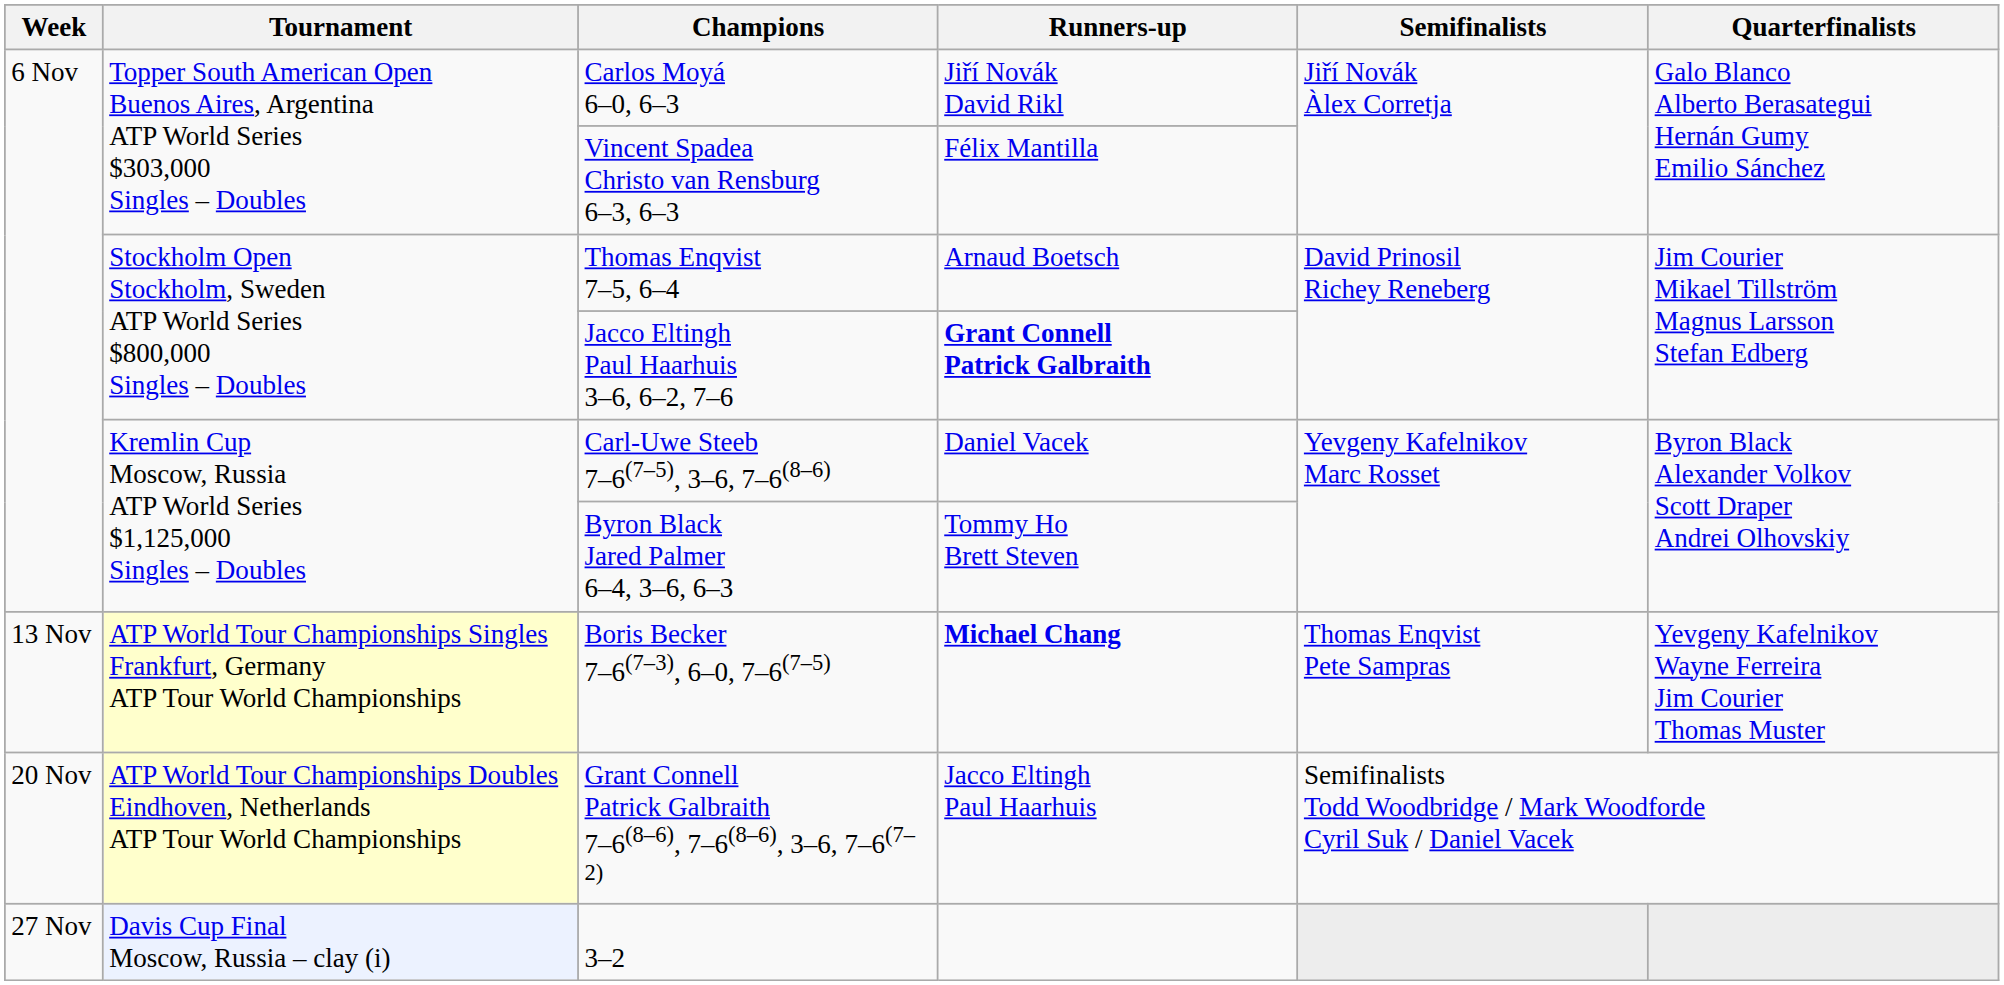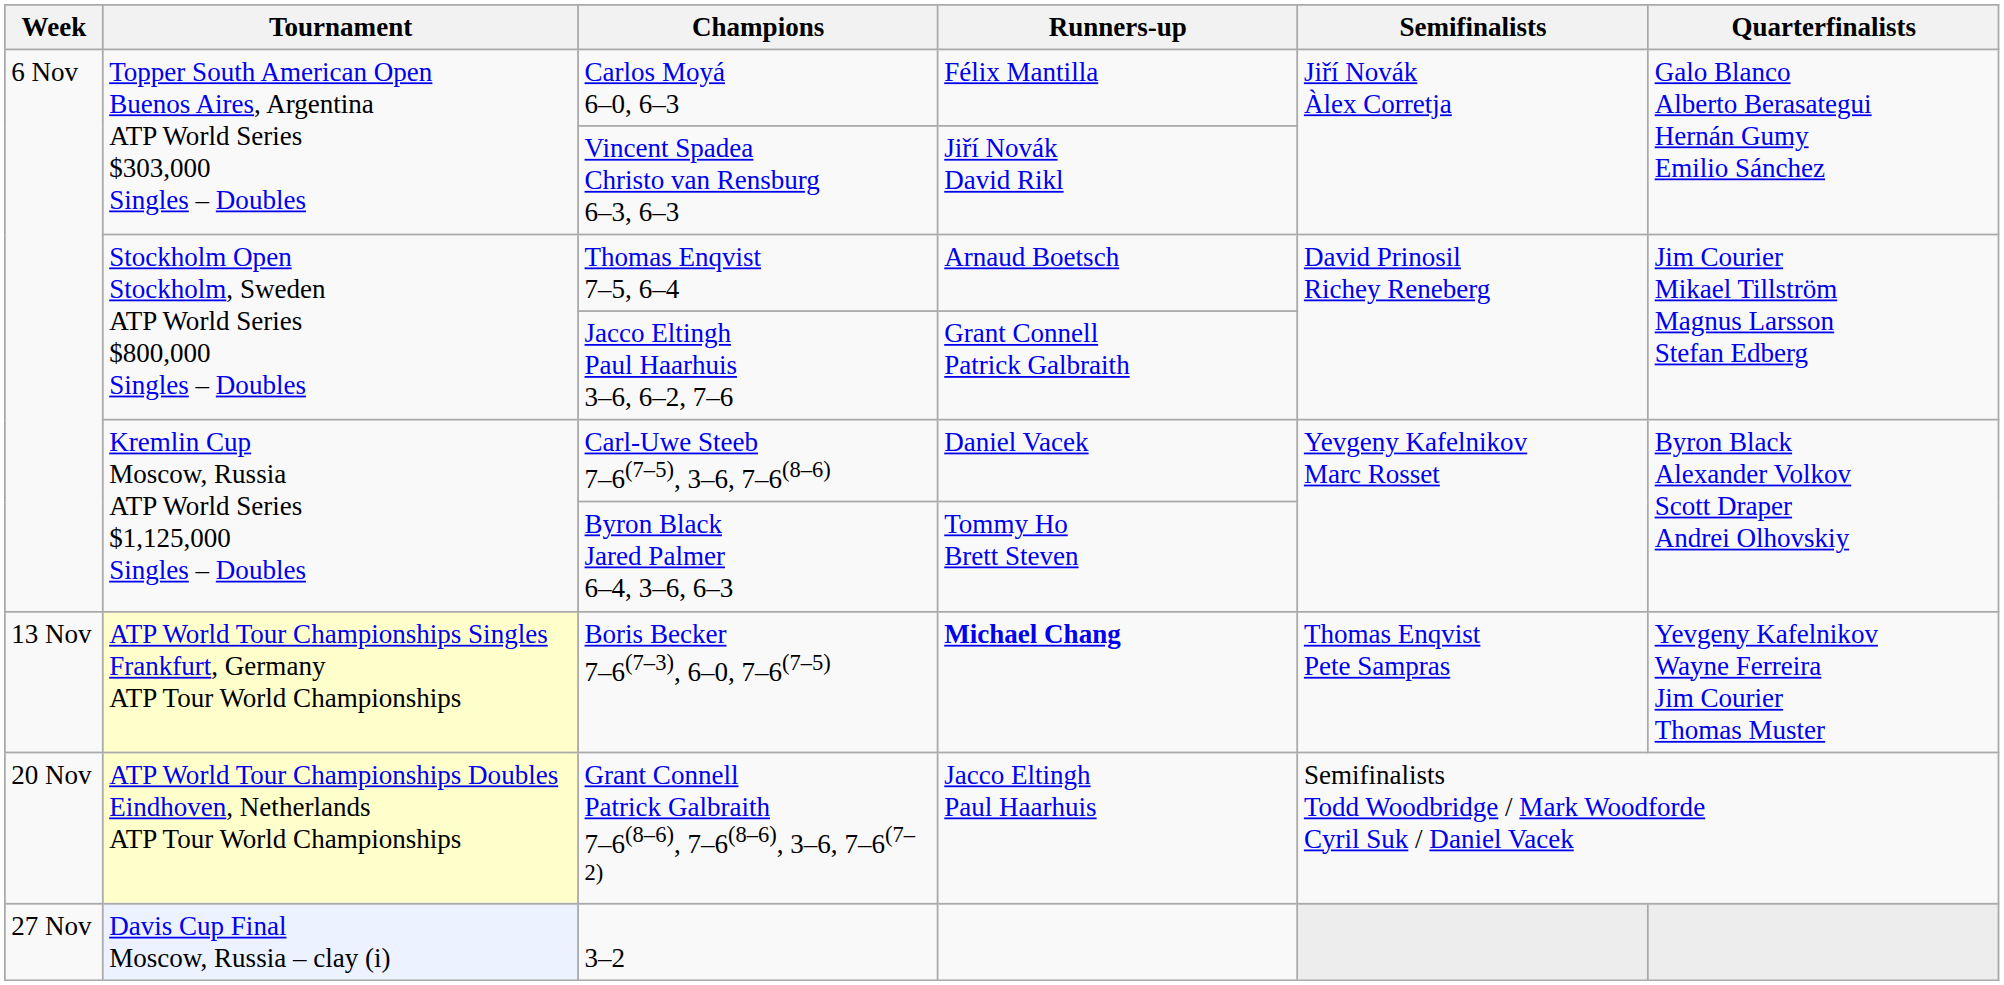(1004, 87) Jiří Novák David Rikl -> (1021, 71) Félix Mantilla
(1021, 148) Félix Mantilla -> (1004, 164) Jiří Novák David Rikl
(1047, 349) bold -> (1037, 349) normal
